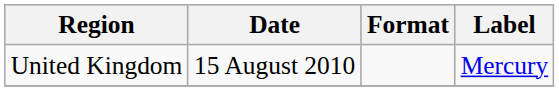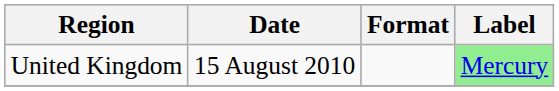(504, 65) no background -> (504, 65) lightgreen background
